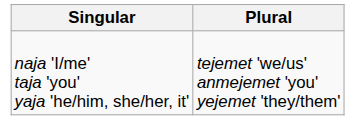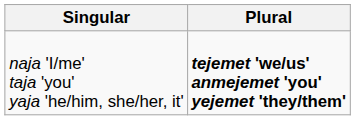(269, 82) normal -> (269, 82) bold
